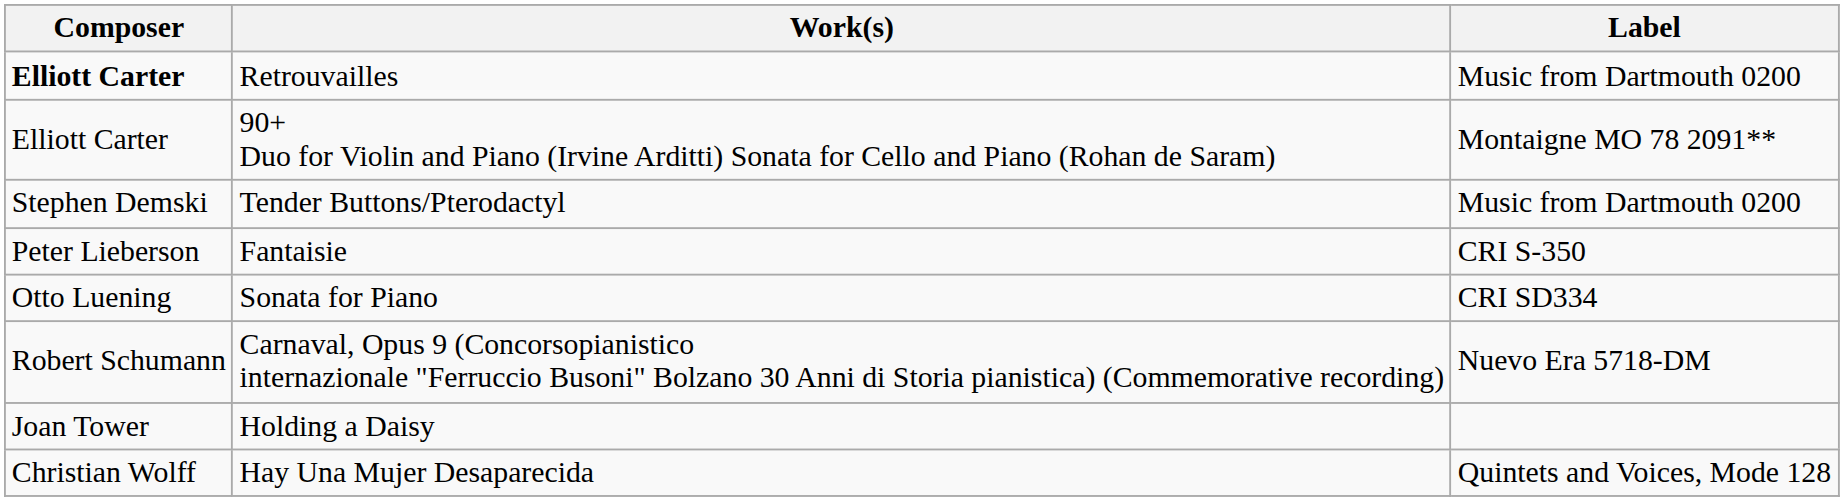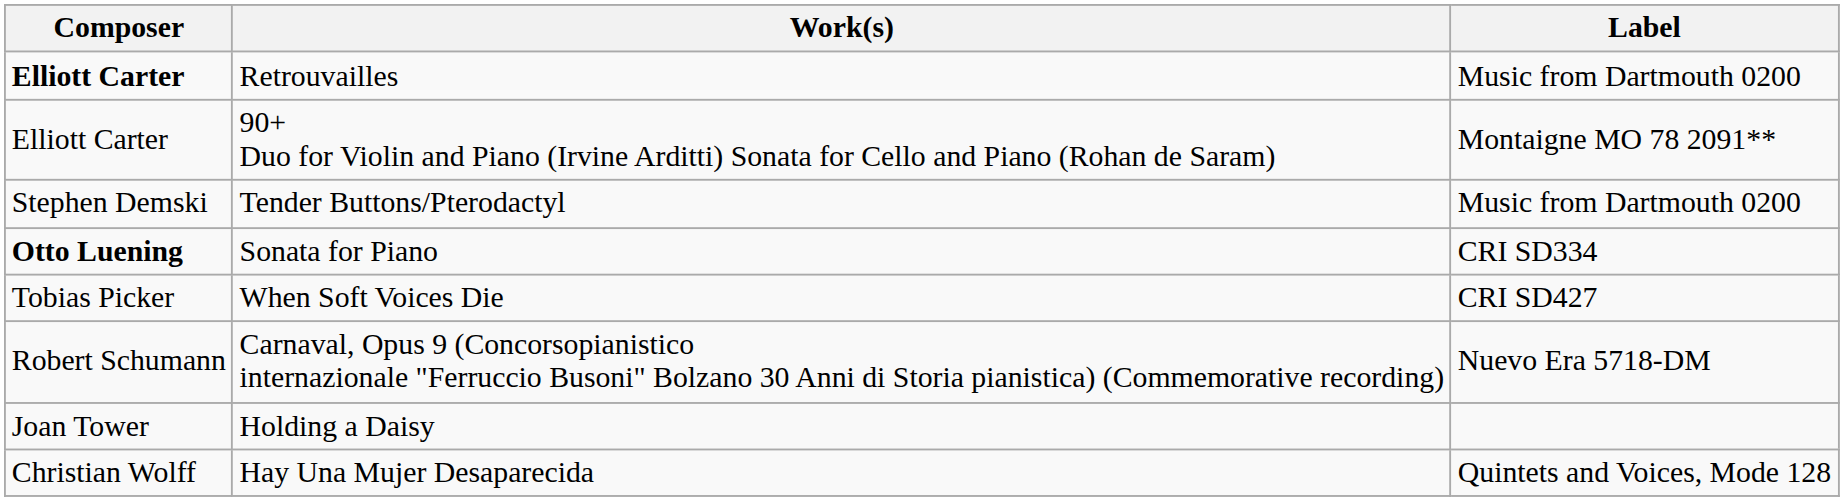- row: (293, 250)
(92, 297) normal -> (97, 250) bold
+ row: (372, 297)
